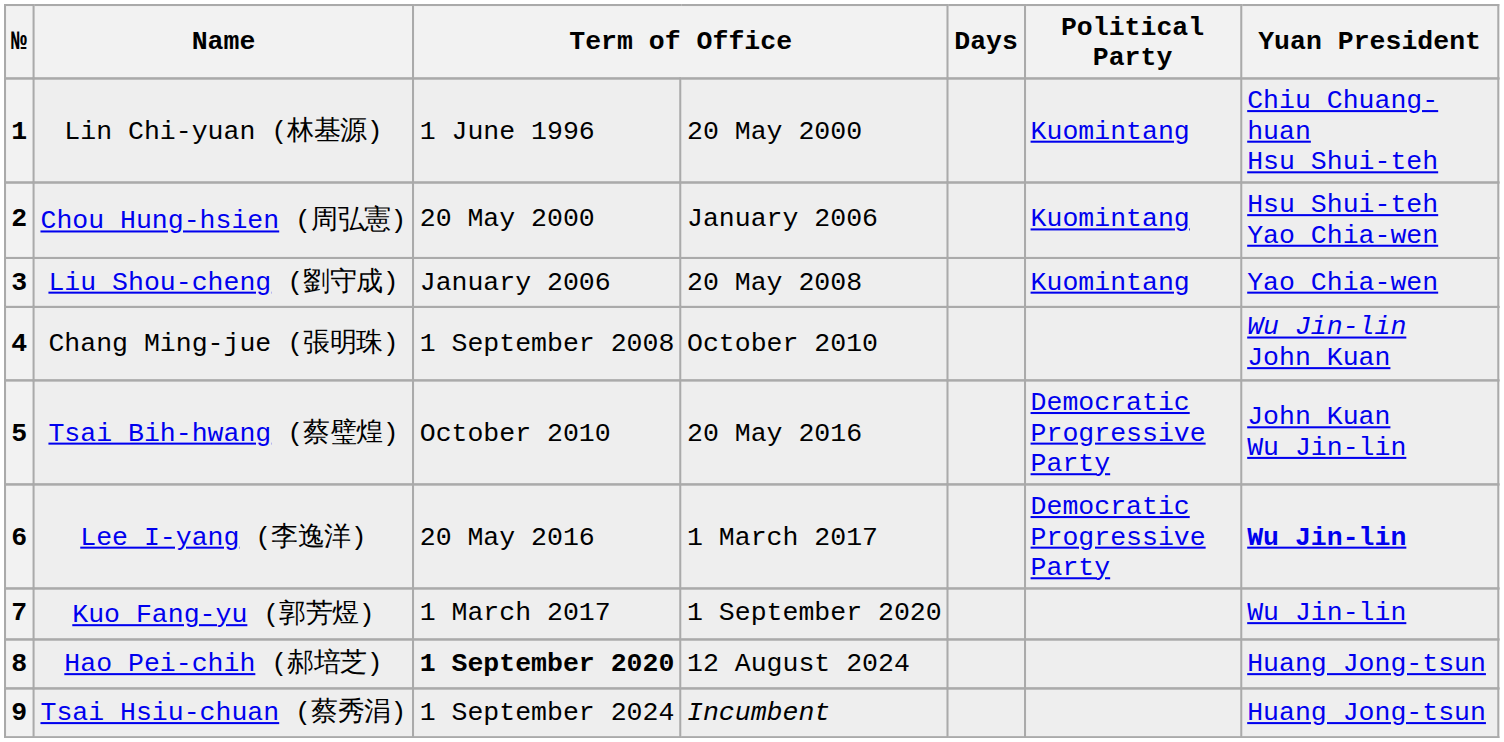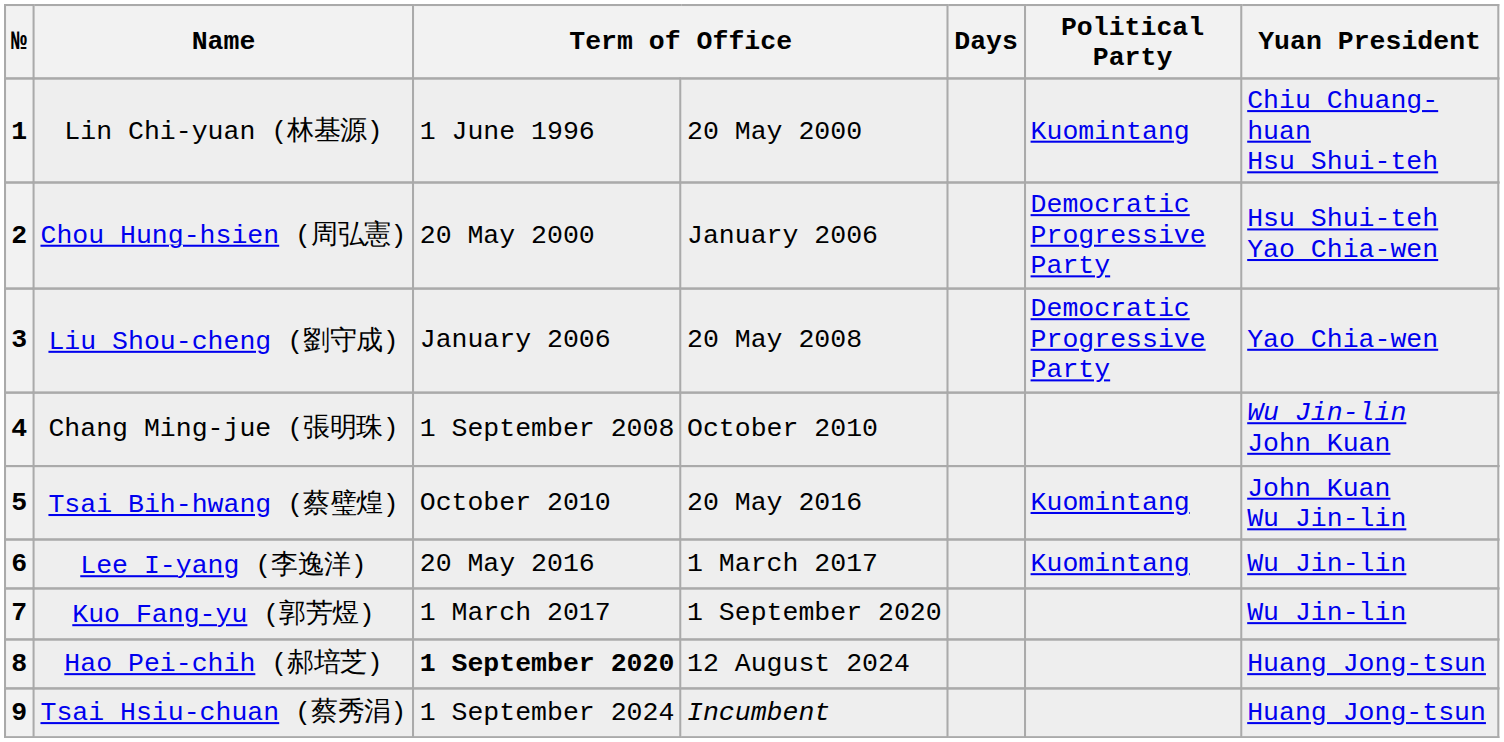(1110, 220) Kuomintang -> (1118, 235) Democratic Progressive Party
(1110, 282) Kuomintang -> (1118, 340) Democratic Progressive Party
(1118, 432) Democratic Progressive Party -> (1110, 503) Kuomintang
(1118, 537) Democratic Progressive Party -> (1110, 564) Kuomintang
(1327, 537) bold -> (1327, 564) normal
